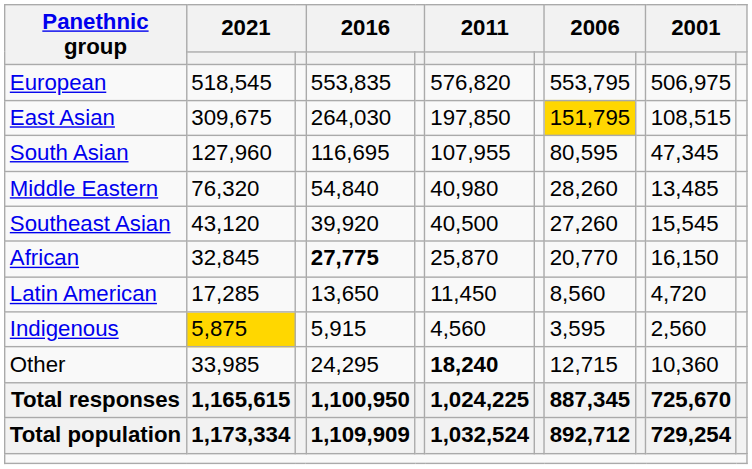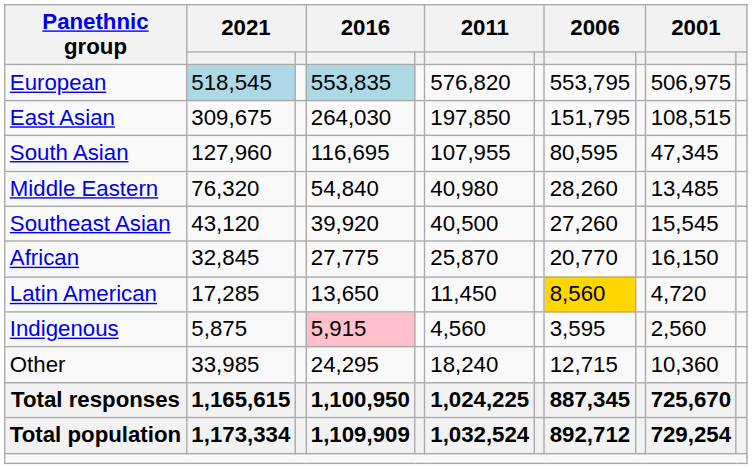(232, 82) no background -> (232, 82) lightblue background
(351, 82) no background -> (351, 82) lightblue background
(590, 117) gold background -> (590, 117) no background
(345, 258) bold -> (345, 258) normal
(578, 294) no background -> (578, 294) gold background
(219, 329) gold background -> (219, 329) no background
(339, 329) no background -> (339, 329) pink background
(464, 364) bold -> (464, 364) normal
